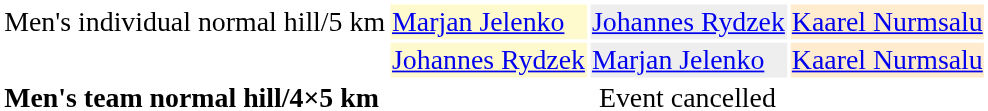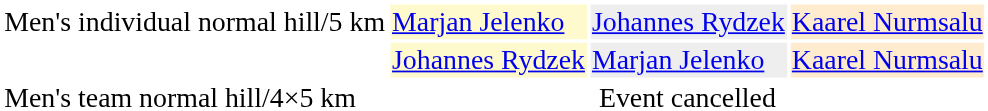(192, 98) bold -> (180, 98) normal
